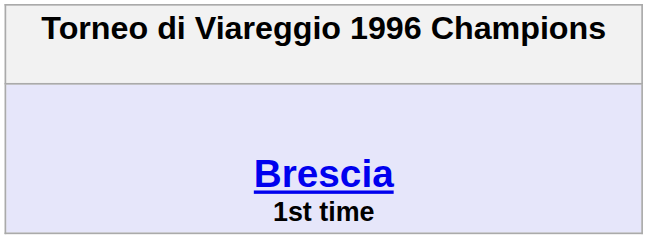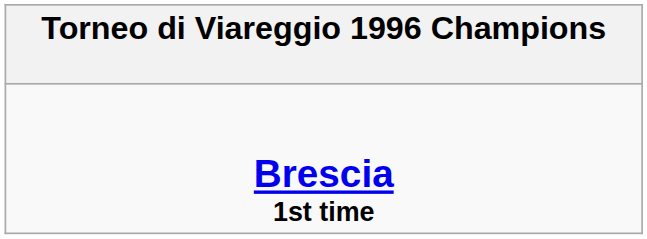(324, 188) lavender background -> (324, 188) no background
